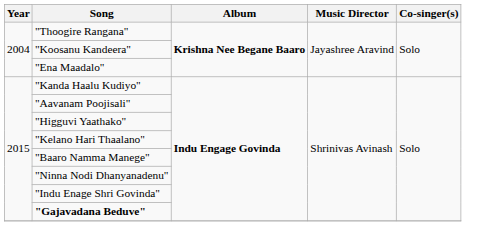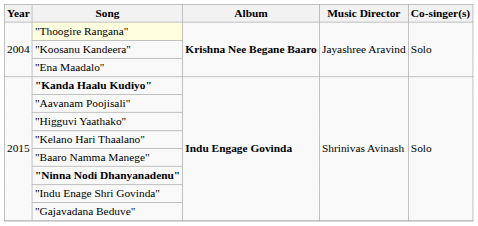(82, 31) no background -> (82, 31) lightyellow background
(88, 85) normal -> (93, 85) bold
(102, 175) normal -> (108, 175) bold
(90, 211) bold -> (85, 211) normal
